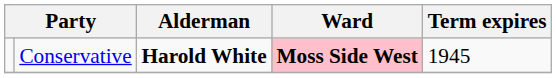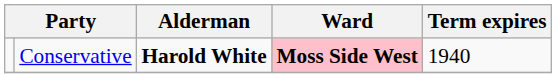(449, 55) 1945 -> (449, 55) 1940
